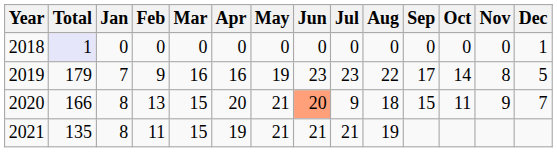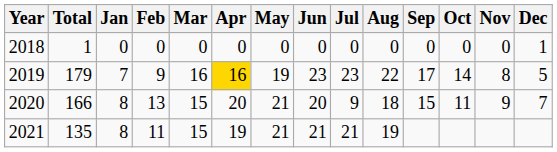(87, 47) lavender background -> (87, 47) no background
(238, 75) no background -> (238, 75) gold background
(318, 103) lightsalmon background -> (318, 103) no background
